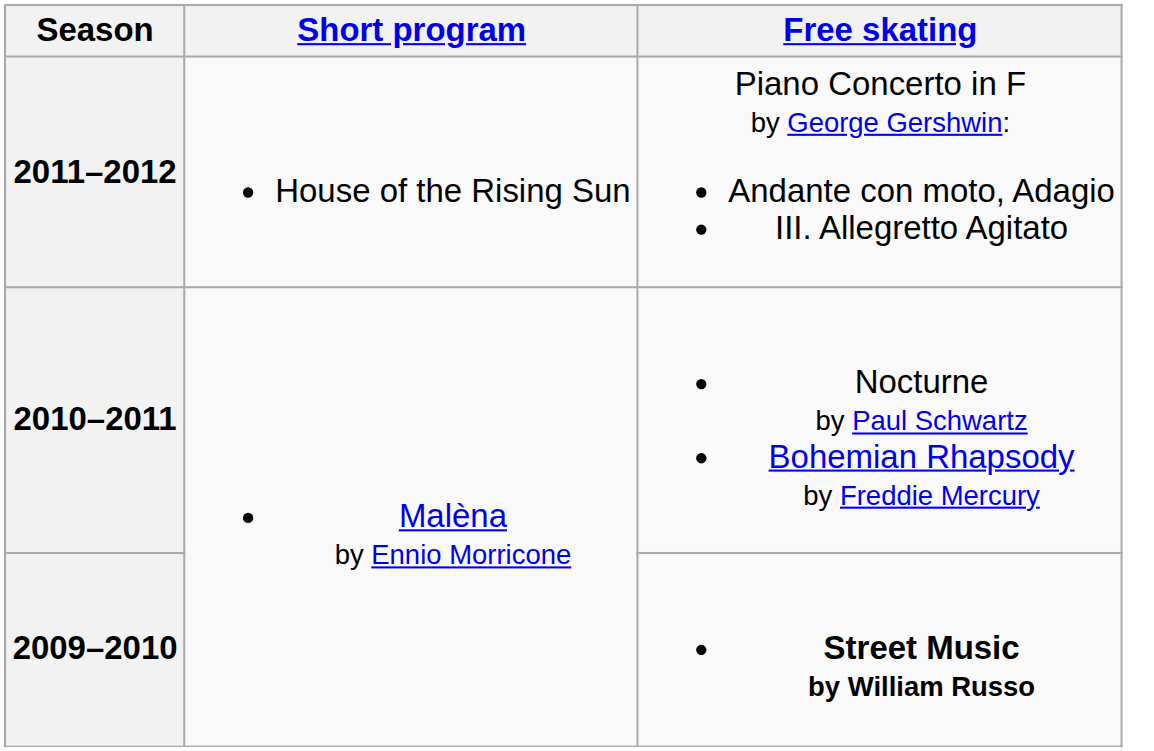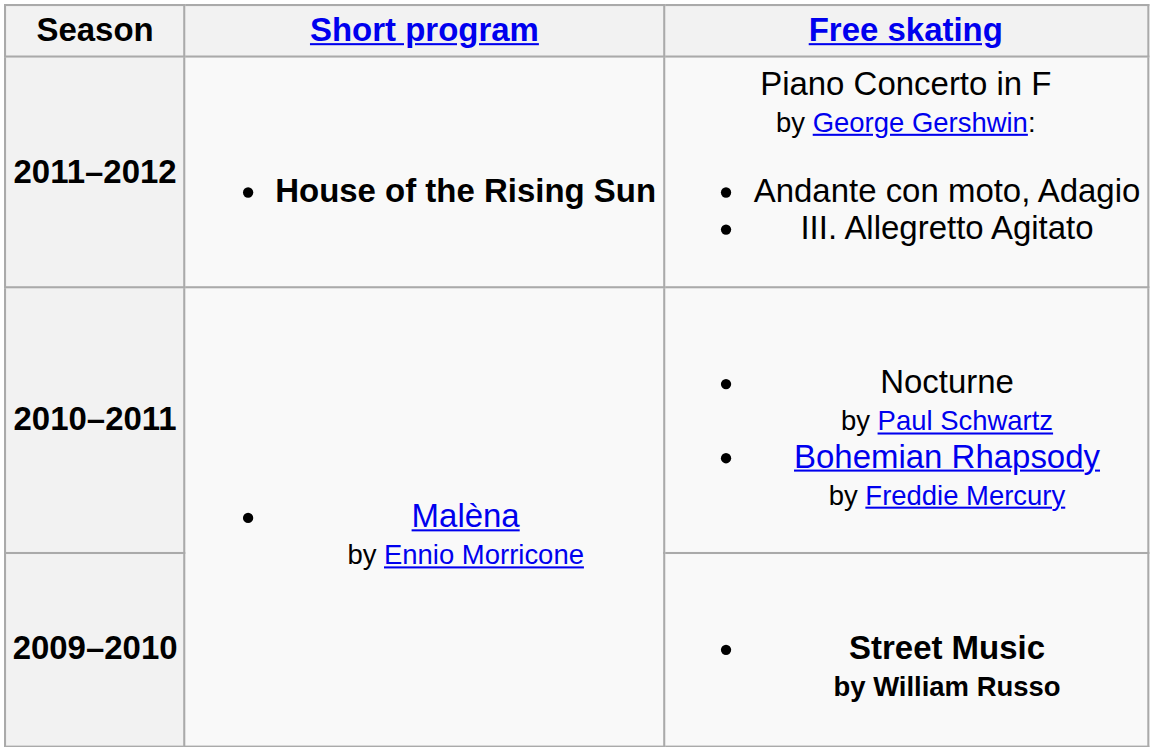(412, 191) normal -> (424, 191) bold
